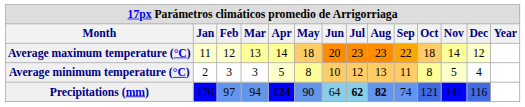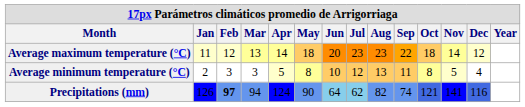(229, 92) normal -> (229, 92) bold
(282, 92) bold -> (282, 92) normal
(357, 92) bold -> (357, 92) normal
(381, 92) bold -> (381, 92) normal
